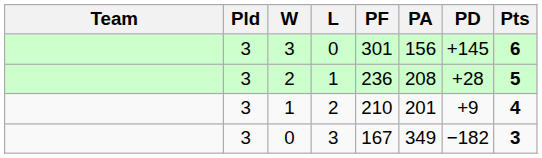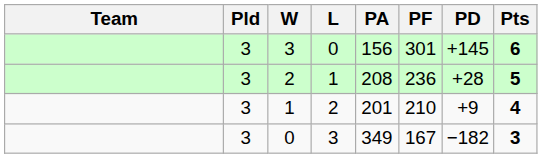columns swapped: (377, 19) <-> (421, 19)
